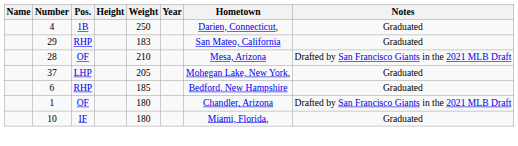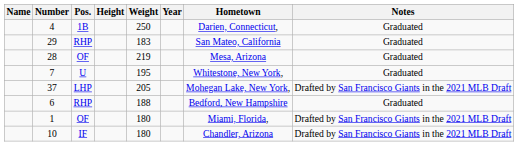(143, 57) 210 -> (143, 57) 219
(403, 57) Drafted by San Francisco Giants in the 2021 MLB Draft -> (403, 57) Graduated
+ row: (52, 73)
(403, 73) Graduated -> (403, 88) Drafted by San Francisco Giants in the 2021 MLB Draft
(143, 88) 185 -> (143, 103) 188
(238, 103) Chandler, Arizona -> (238, 118) Miami, Florida,
(238, 118) Miami, Florida, -> (238, 133) Chandler, Arizona
(403, 118) Graduated -> (403, 133) Drafted by San Francisco Giants in the 2021 MLB Draft
